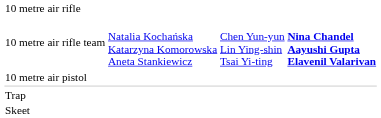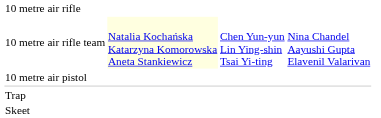(163, 49) no background -> (163, 49) lightyellow background
(332, 49) bold -> (329, 49) normal
